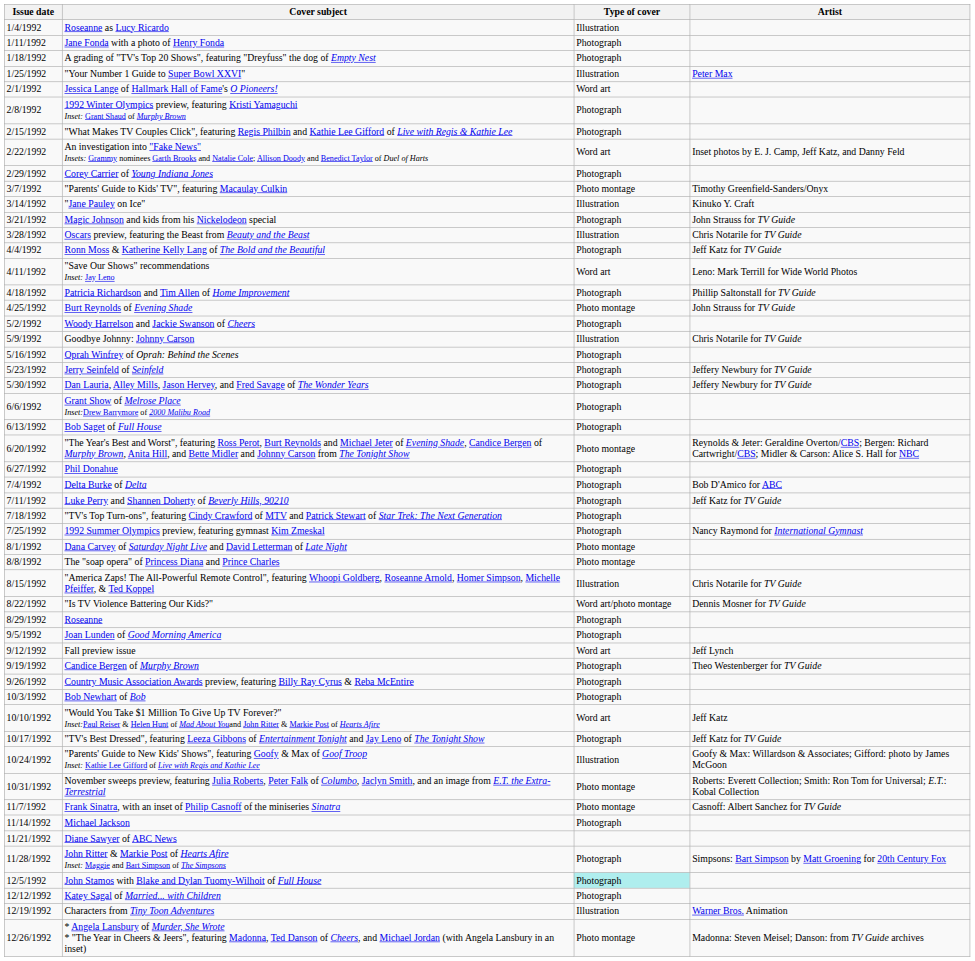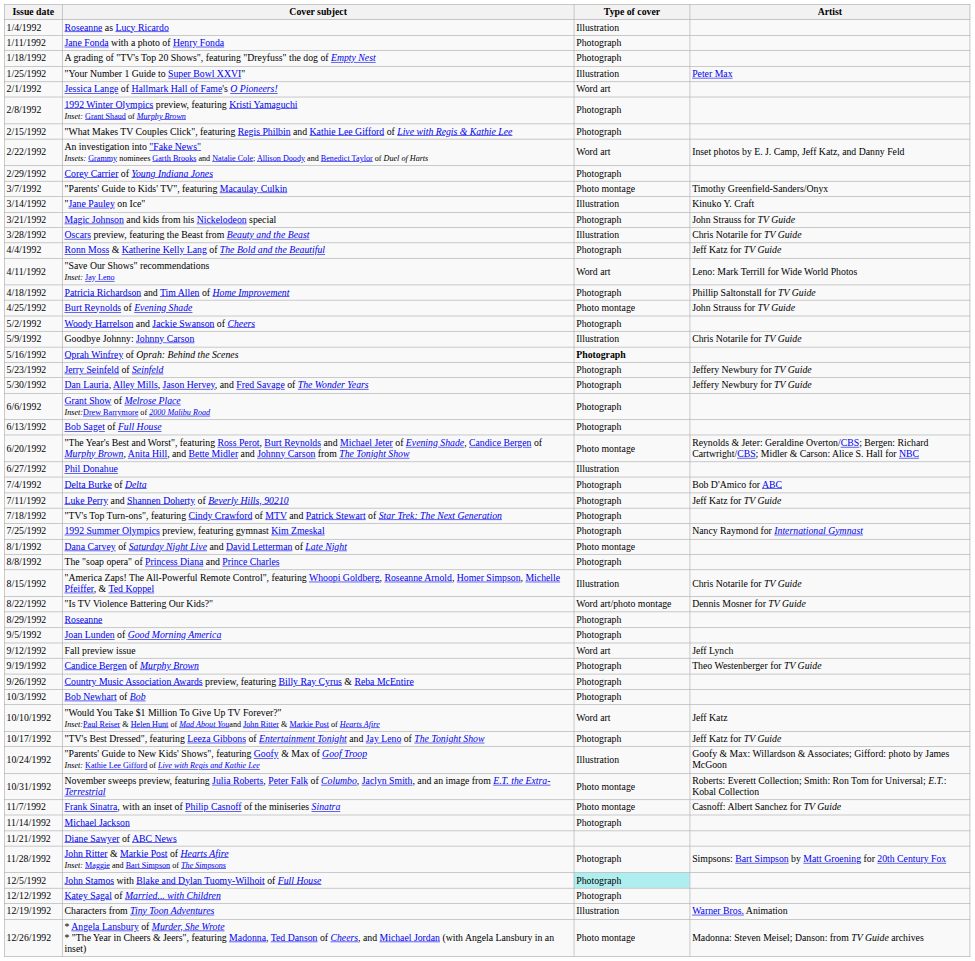(599, 354) normal -> (601, 354) bold
(599, 469) Photograph -> (598, 469) Illustration
(606, 562) Photo montage -> (599, 562) Photograph
